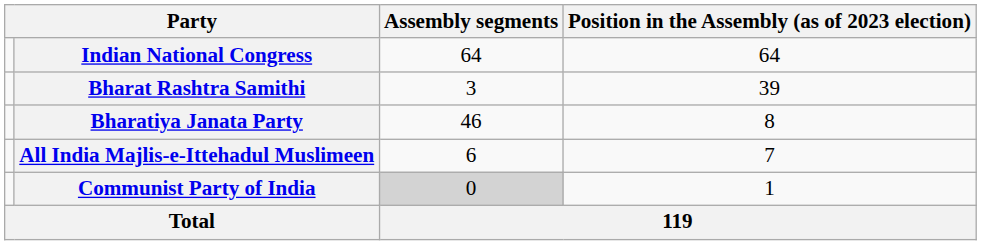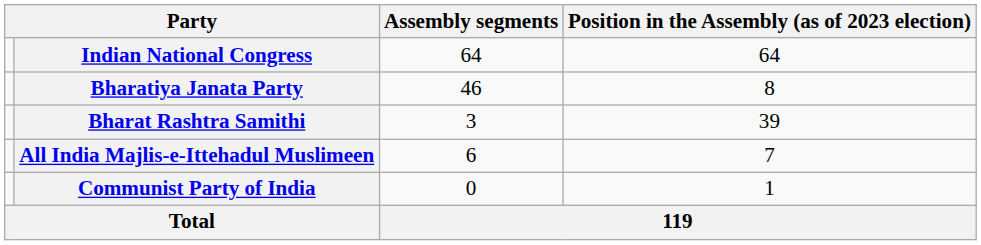rows swapped: (197, 121) <-> (197, 88)
(471, 188) lightgrey background -> (471, 188) no background
